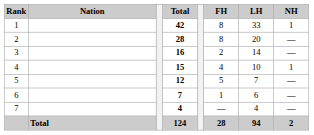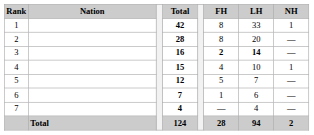(221, 53) normal -> (221, 53) bold
(256, 53) normal -> (256, 53) bold
